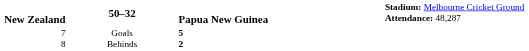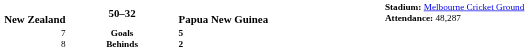(122, 38) normal -> (122, 38) bold
